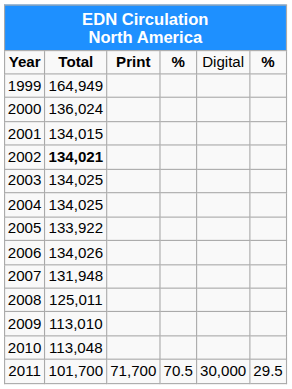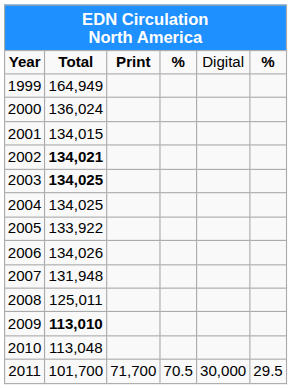(76, 181) normal -> (76, 181) bold
(76, 324) normal -> (76, 324) bold
